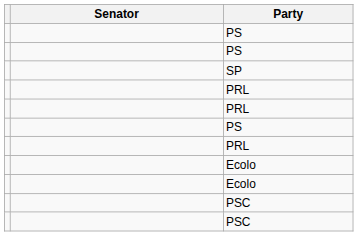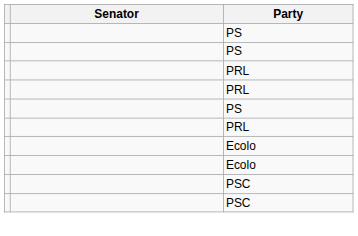- row: (7, 71)
